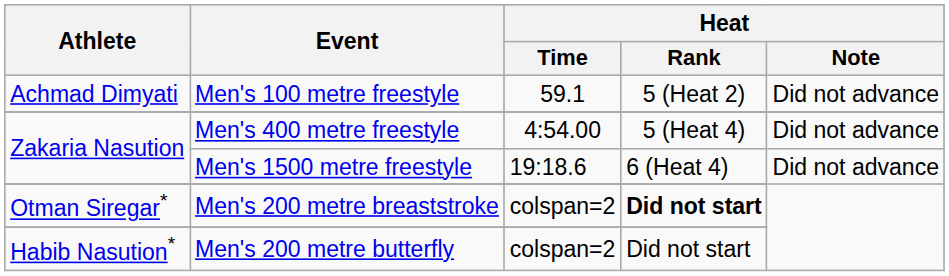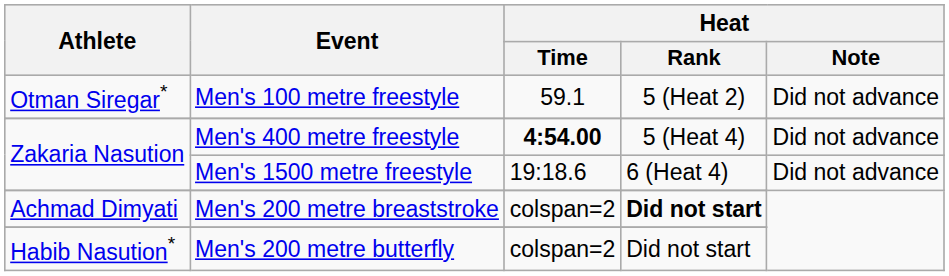(94, 94) Achmad Dimyati -> (89, 97) Otman Siregar*
(563, 131) normal -> (563, 137) bold
(89, 206) Otman Siregar* -> (94, 209) Achmad Dimyati
